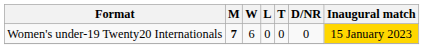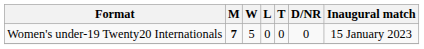(251, 33) 6 -> (251, 33) 5
(371, 33) gold background -> (371, 33) no background
